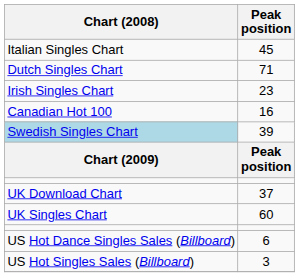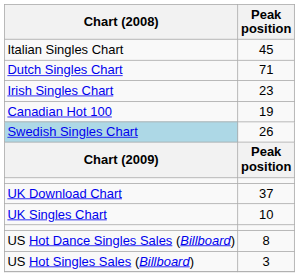(266, 111) 16 -> (266, 111) 19
(266, 132) 39 -> (266, 132) 26
(266, 214) 60 -> (266, 214) 10
(266, 240) 6 -> (266, 240) 8
